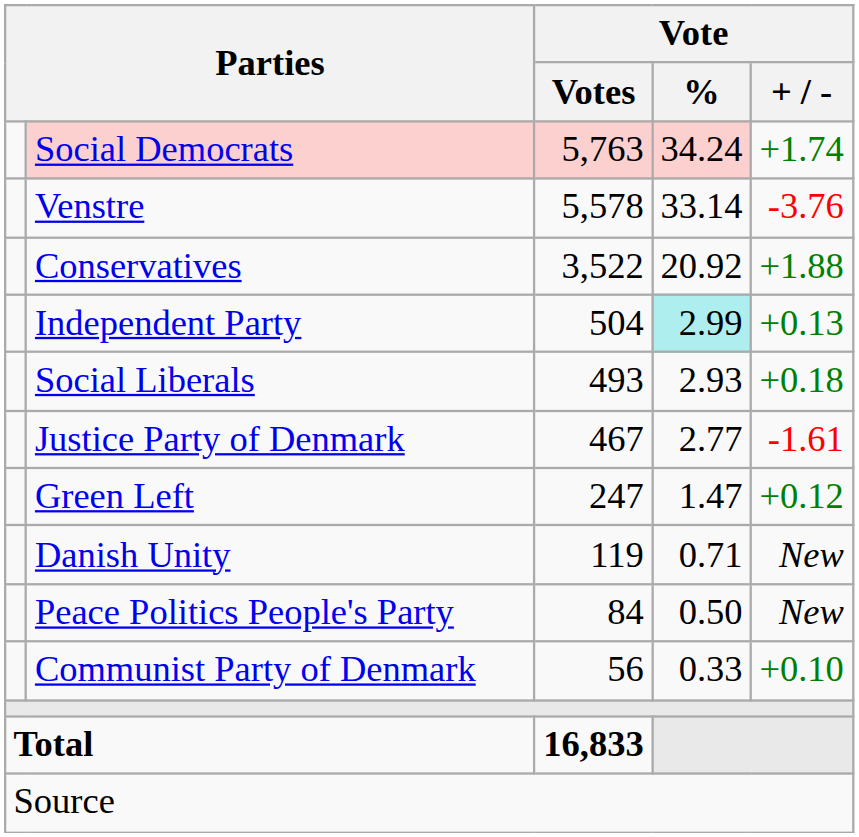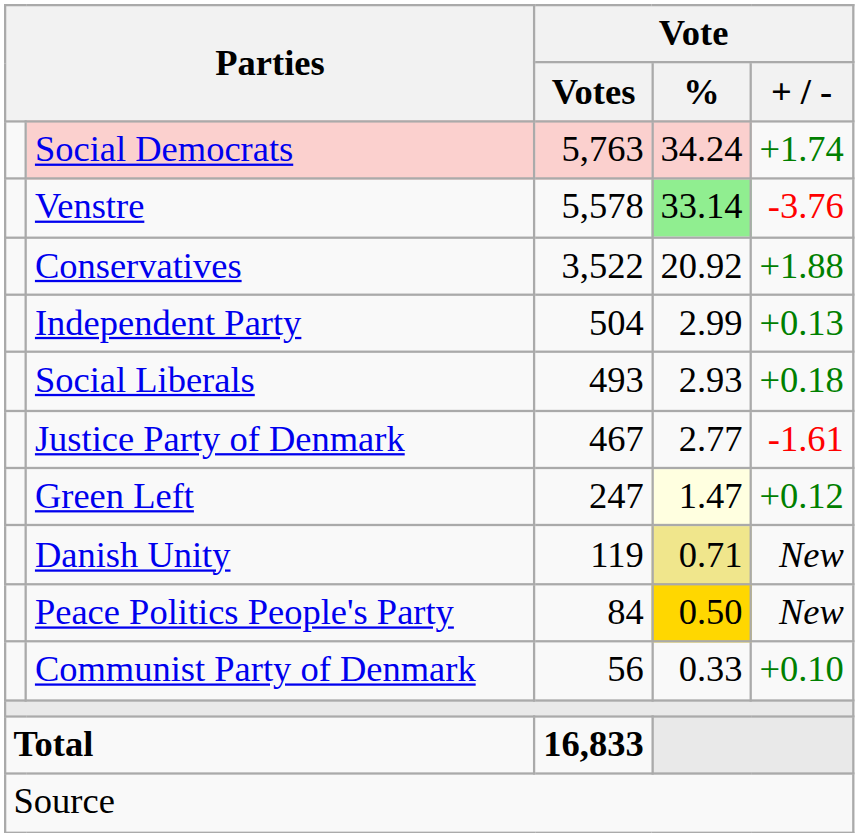(702, 206) no background -> (702, 206) lightgreen background
(711, 322) paleturquoise background -> (711, 322) no background
(711, 496) no background -> (711, 496) lightyellow background
(711, 554) no background -> (711, 554) khaki background
(711, 611) no background -> (711, 611) gold background
